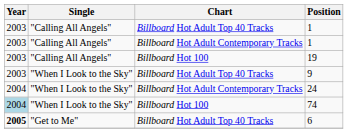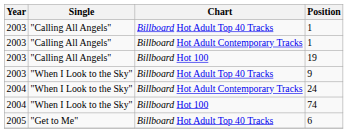(16, 105) lightblue background -> (16, 105) no background
(16, 120) bold -> (16, 120) normal
